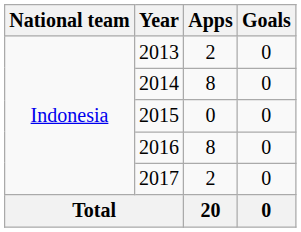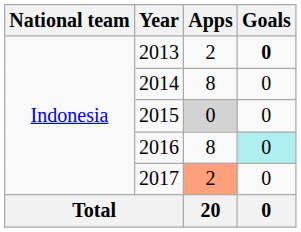(266, 52) normal -> (266, 52) bold
(210, 115) no background -> (210, 115) lightgrey background
(266, 147) no background -> (266, 147) paleturquoise background
(210, 178) no background -> (210, 178) lightsalmon background
